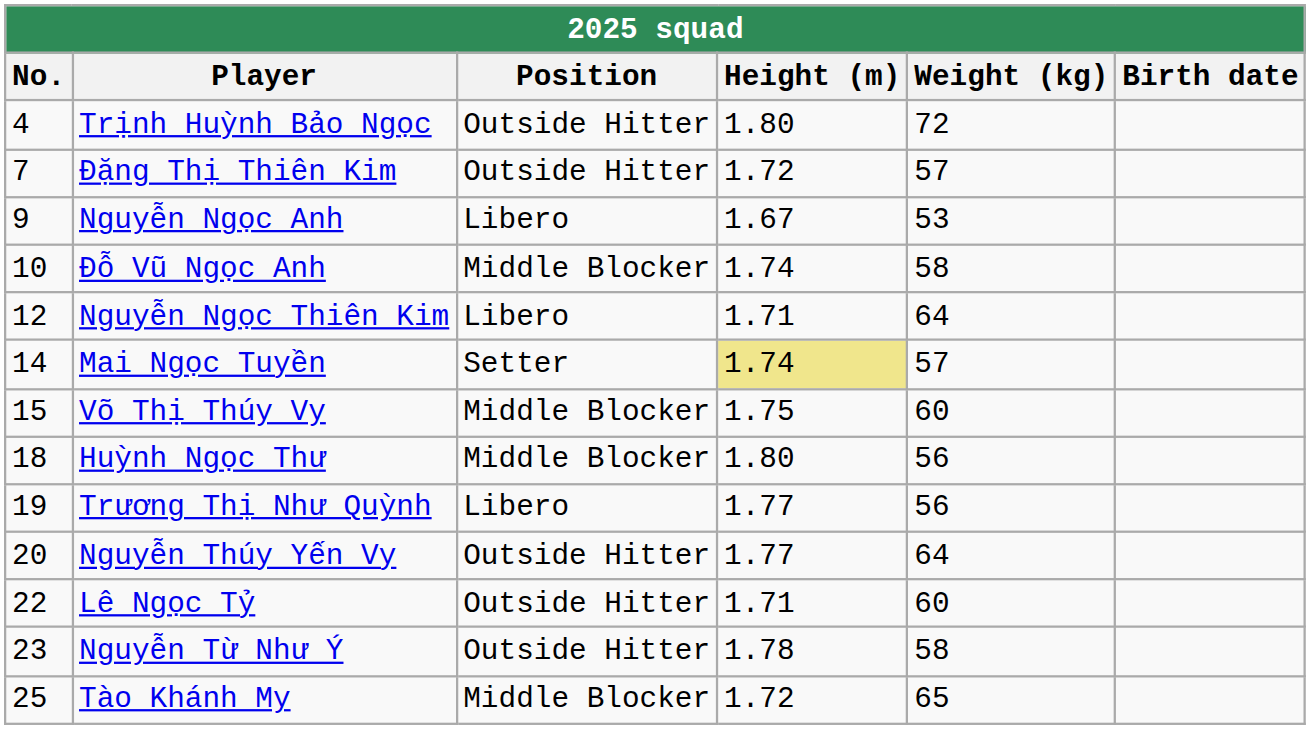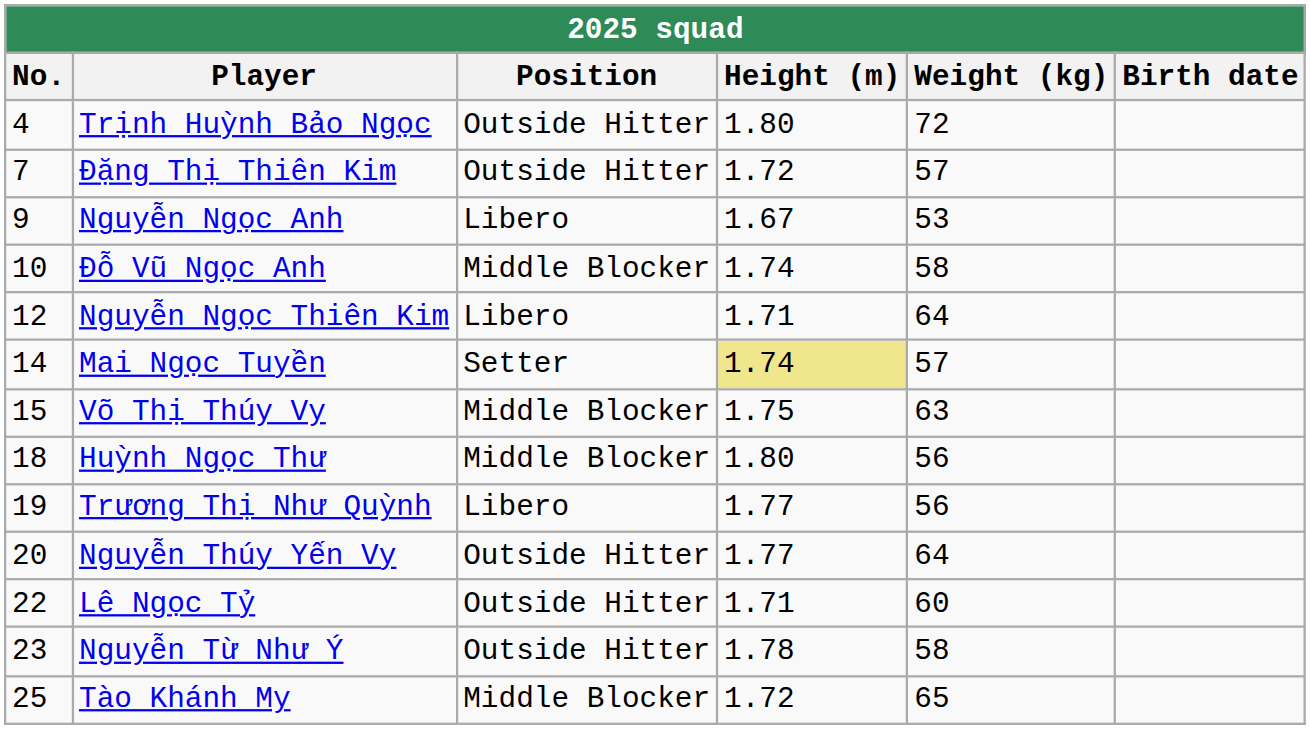(932, 412) 60 -> (932, 412) 63
